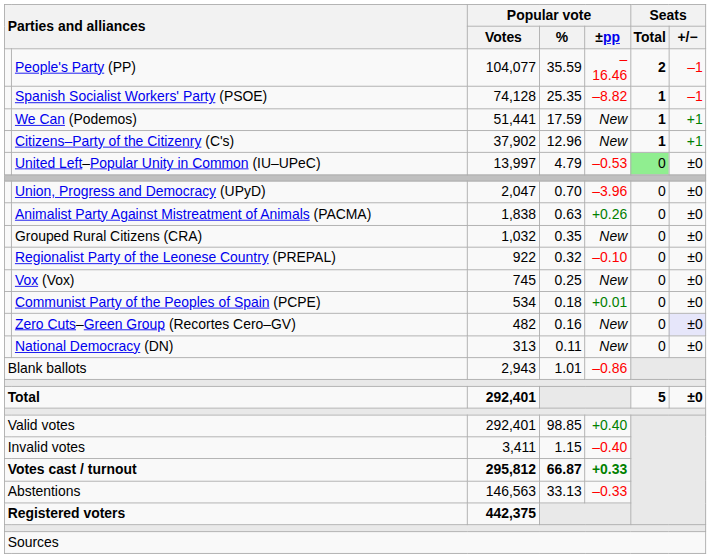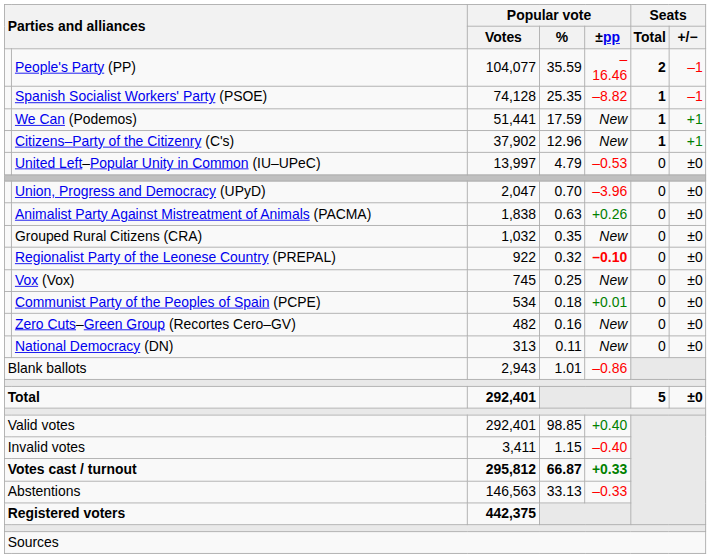(662, 163) lightgreen background -> (662, 163) no background
(610, 258) normal -> (610, 258) bold
(695, 324) lavender background -> (695, 324) no background
